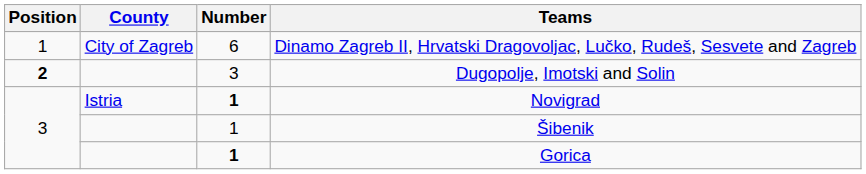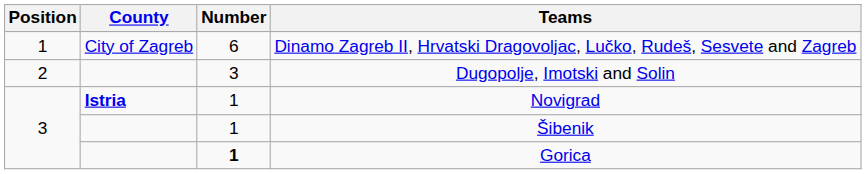(43, 73) bold -> (43, 73) normal
(103, 100) normal -> (105, 100) bold
(234, 100) bold -> (234, 100) normal
